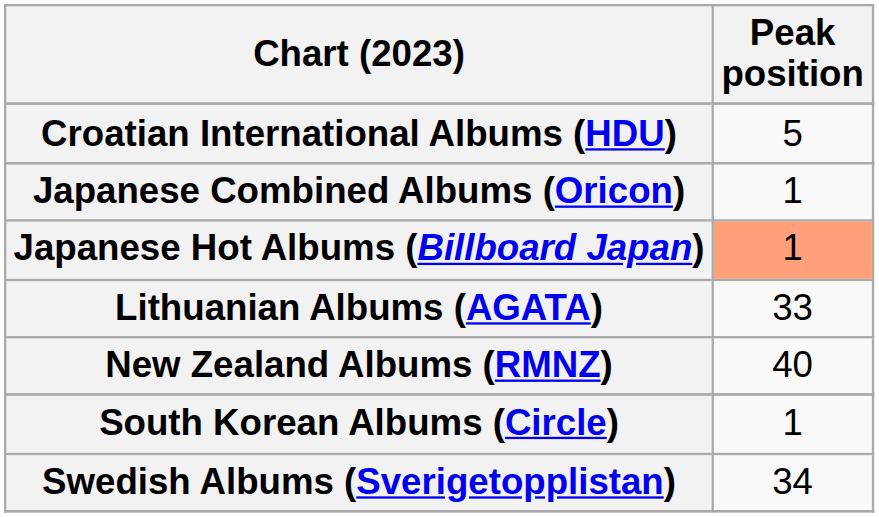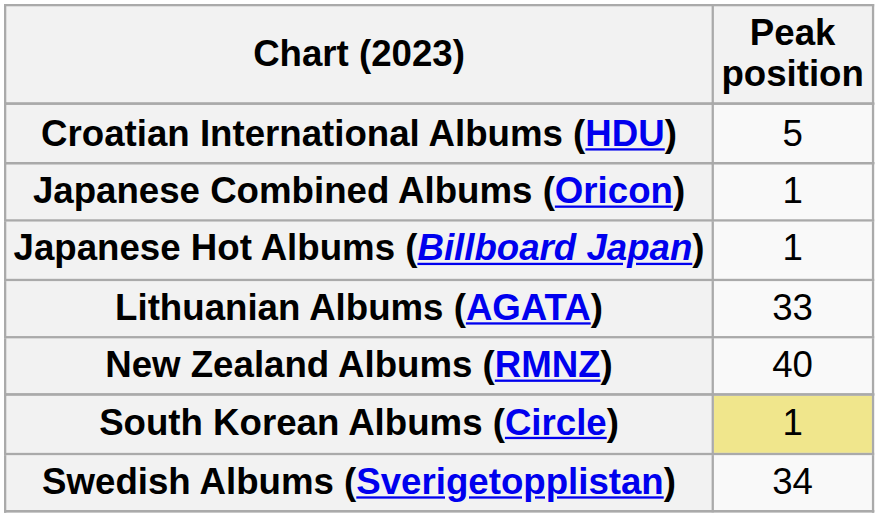(793, 249) lightsalmon background -> (793, 249) no background
(793, 423) no background -> (793, 423) khaki background
